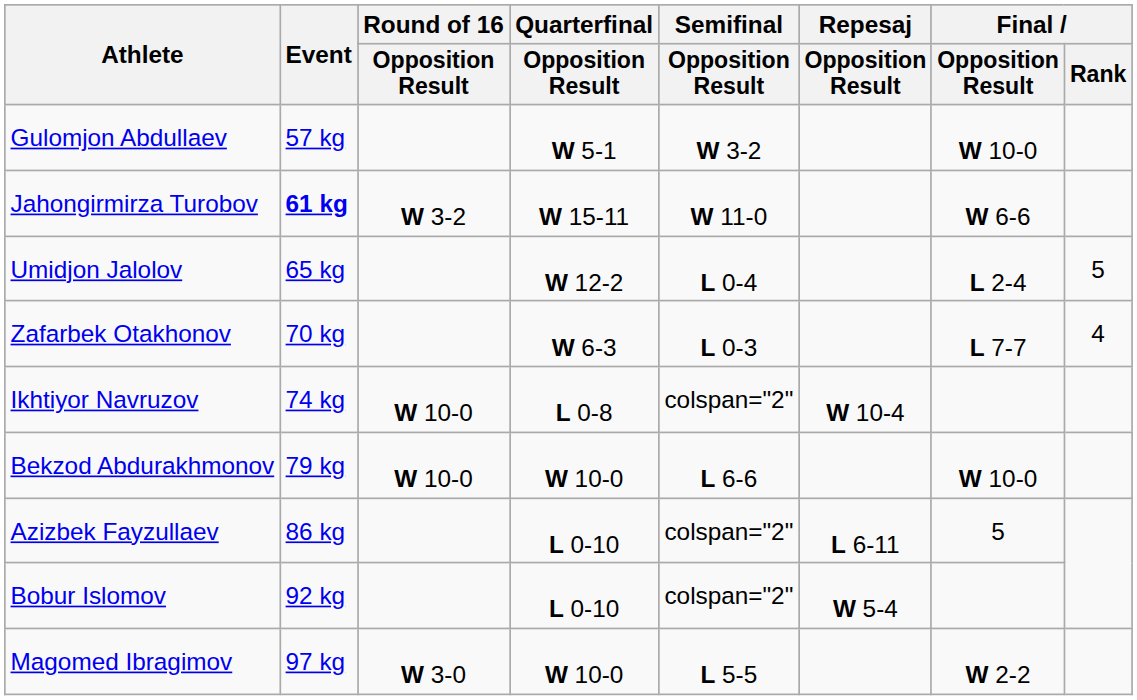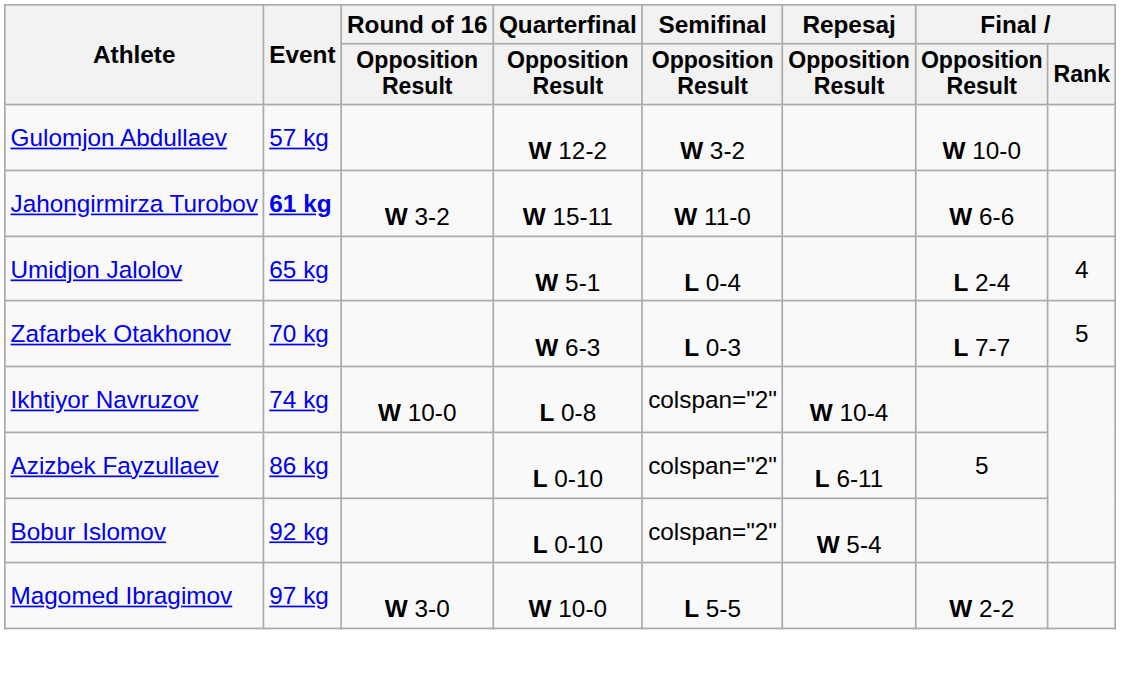(584, 152) W 5-1 -> (568, 152) W 12-2
(584, 283) W 12-2 -> (568, 283) W 5-1
(1098, 269) 5 -> (1082, 269) 4
(1098, 335) 4 -> (1082, 335) 5
- row: (142, 465)
